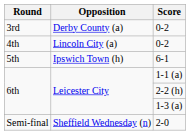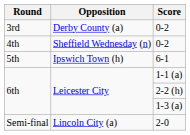(85, 43) Lincoln City (a) -> (102, 43) Sheffield Wednesday (n)
(102, 122) Sheffield Wednesday (n) -> (85, 122) Lincoln City (a)
